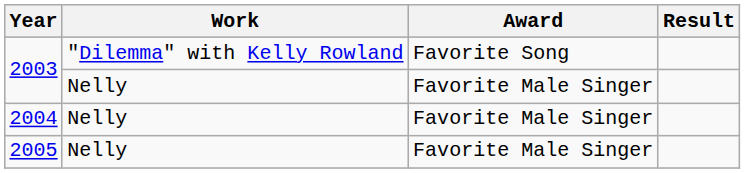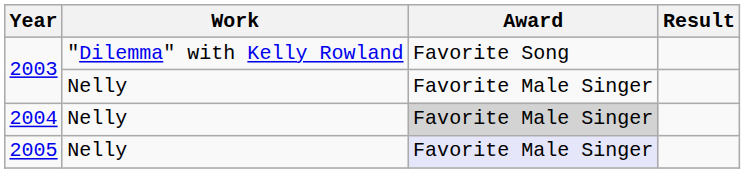(533, 119) no background -> (533, 119) lightgrey background
(533, 152) no background -> (533, 152) lavender background
